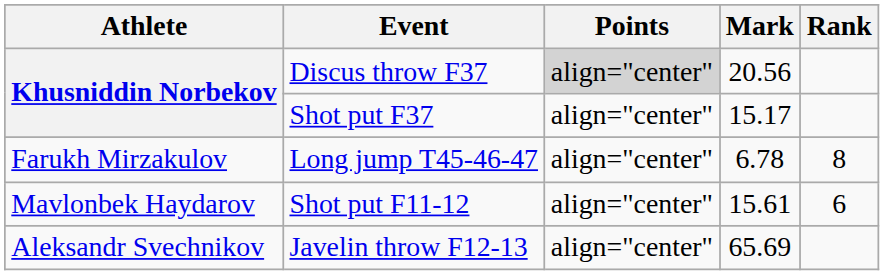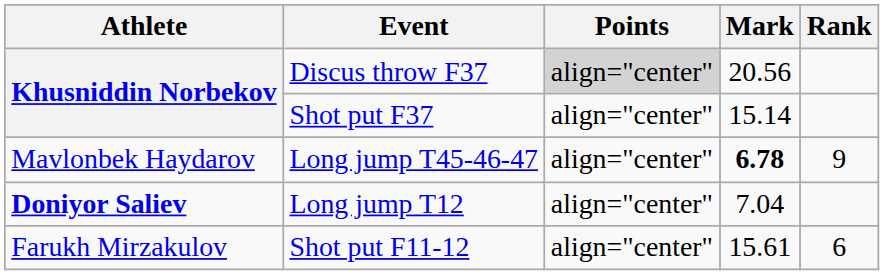(760, 114) 15.17 -> (760, 114) 15.14
(119, 159) Farukh Mirzakulov -> (133, 159) Mavlonbek Haydarov
(760, 159) normal -> (760, 159) bold
(839, 159) 8 -> (839, 159) 9
+ row: (377, 203)
(133, 203) Mavlonbek Haydarov -> (119, 247) Farukh Mirzakulov
- row: (409, 247)
